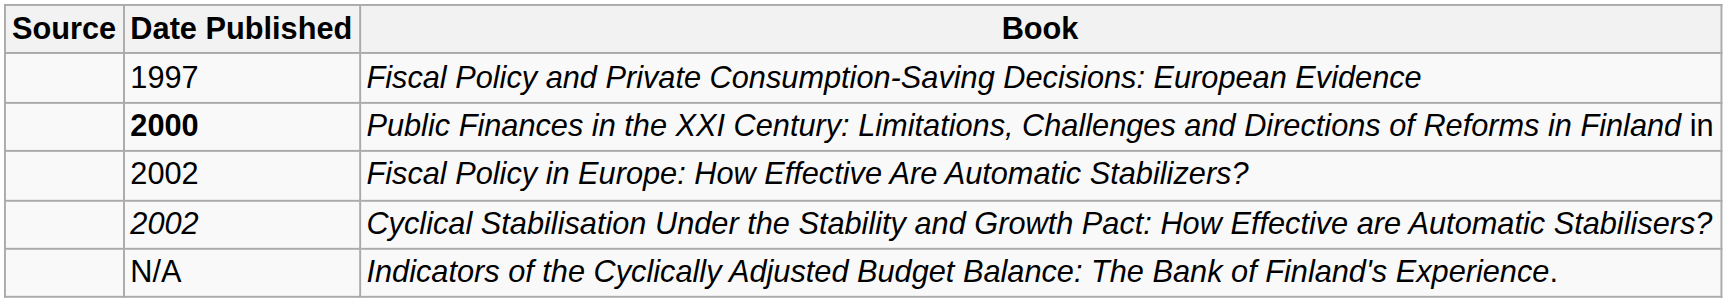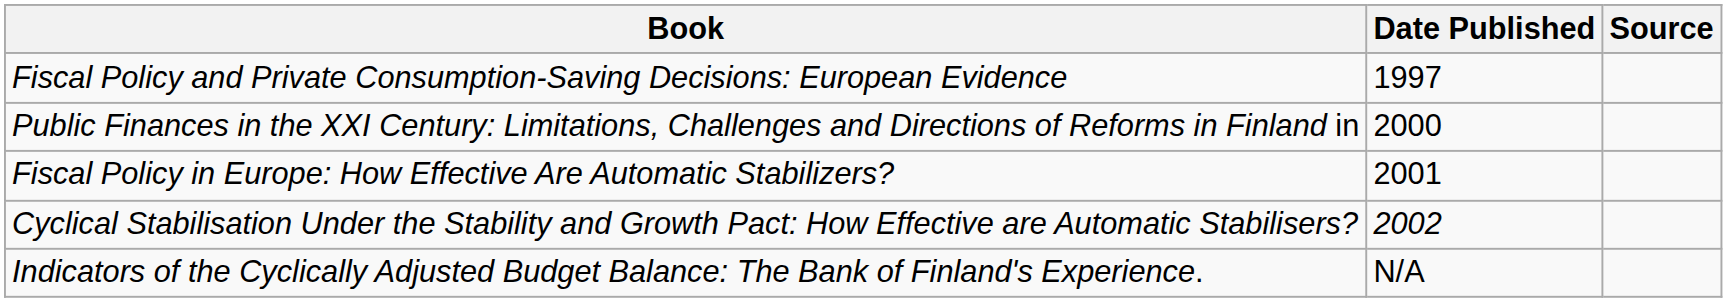columns swapped: (1040, 28) <-> (64, 28)
(165, 126) bold -> (1408, 126) normal
(165, 175) 2002 -> (1408, 175) 2001
